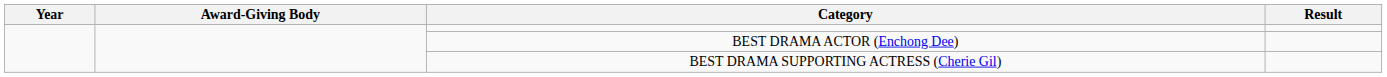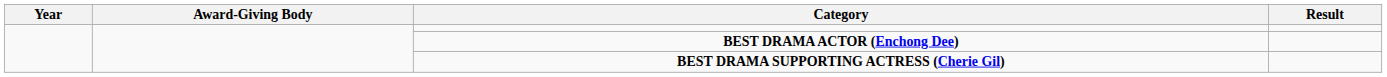(845, 41) normal -> (841, 41) bold
(845, 61) normal -> (841, 61) bold
